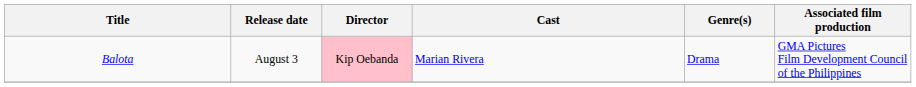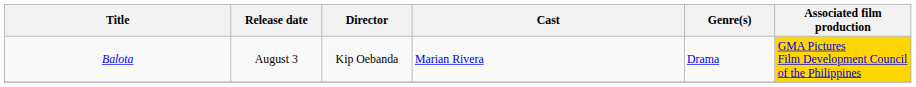(367, 59) pink background -> (367, 59) no background
(842, 59) no background -> (842, 59) gold background
